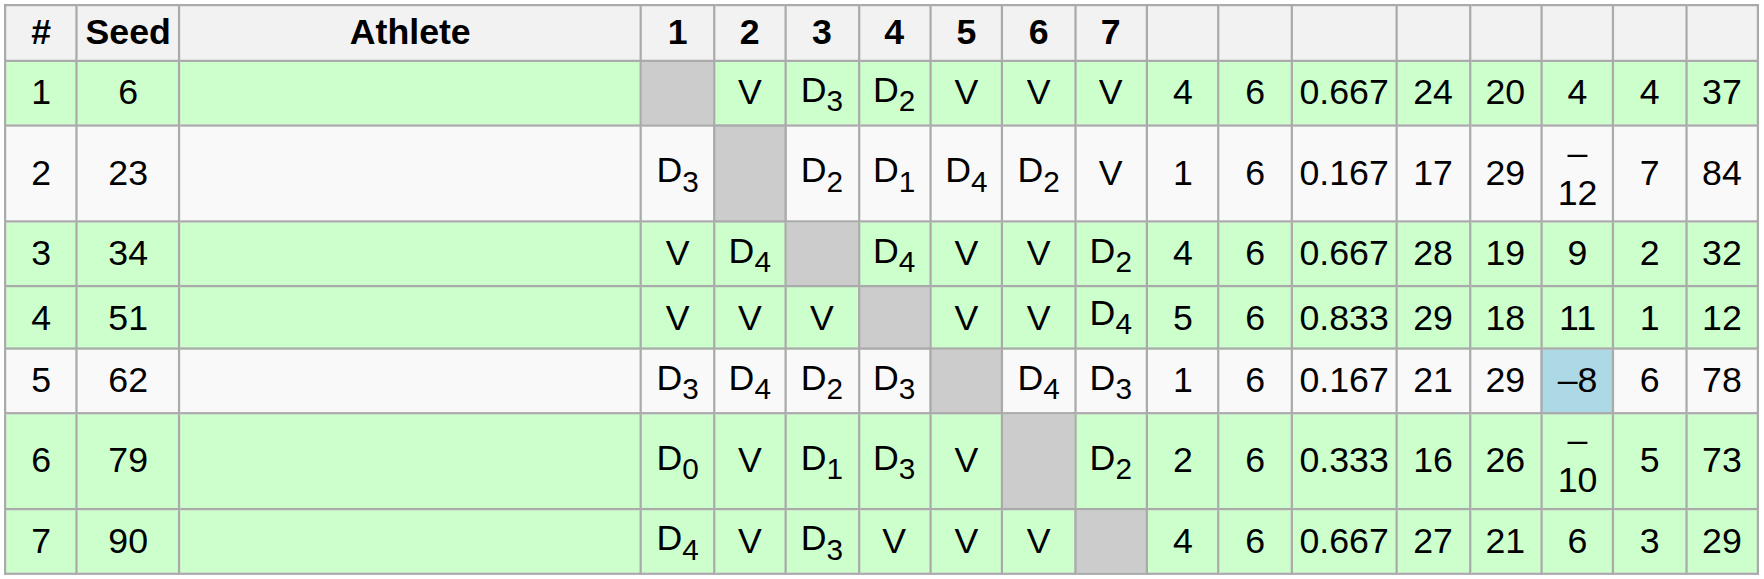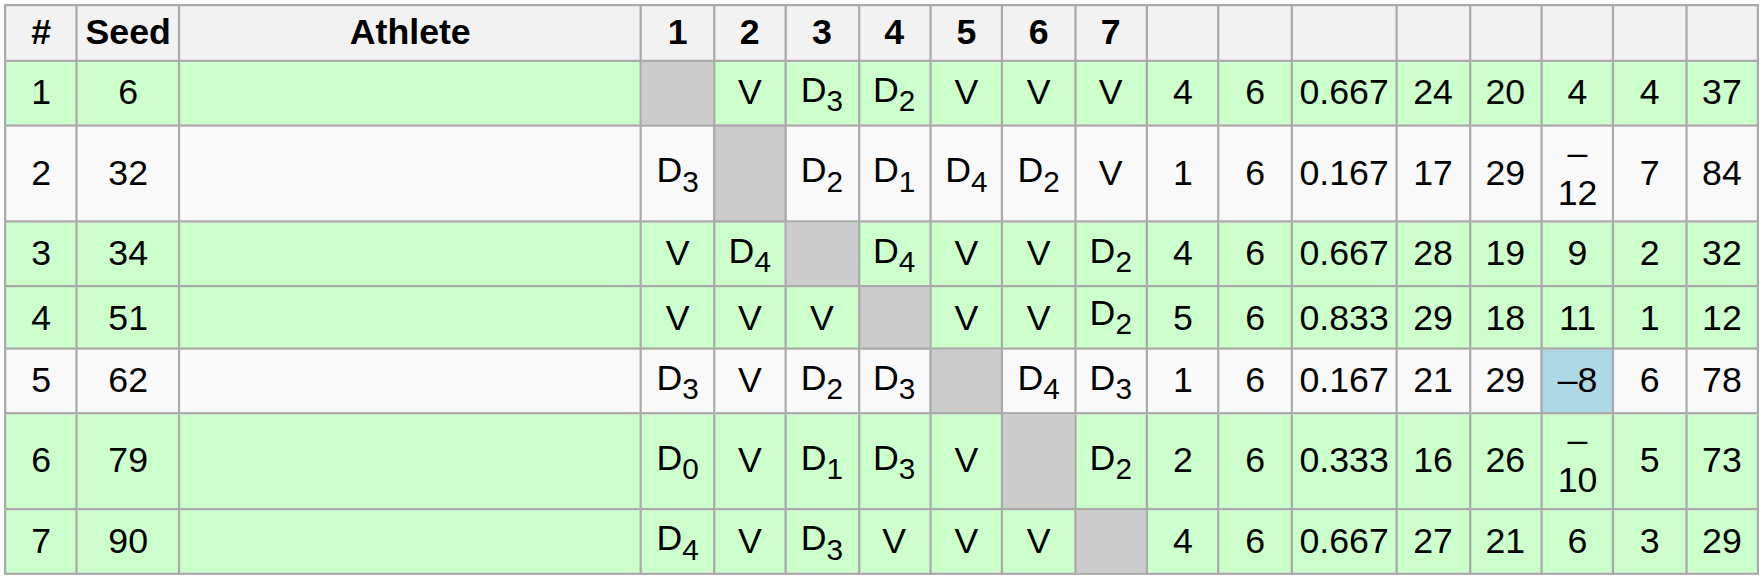(128, 173) 23 -> (128, 173) 32
(1111, 318) D4 -> (1111, 318) D2
(750, 381) D4 -> (750, 380) V
